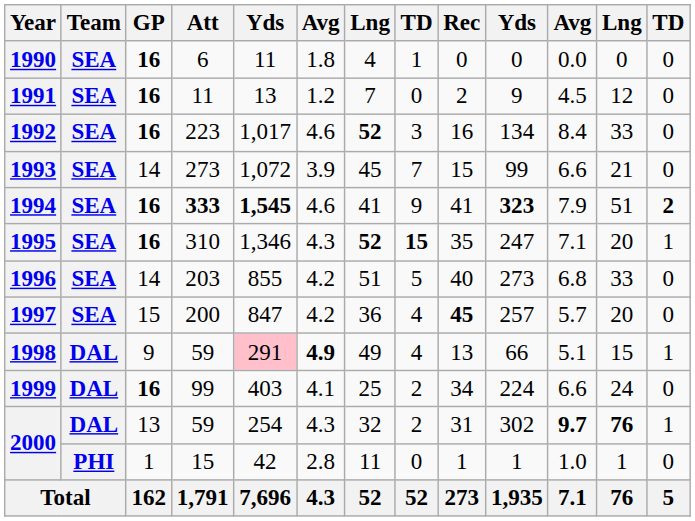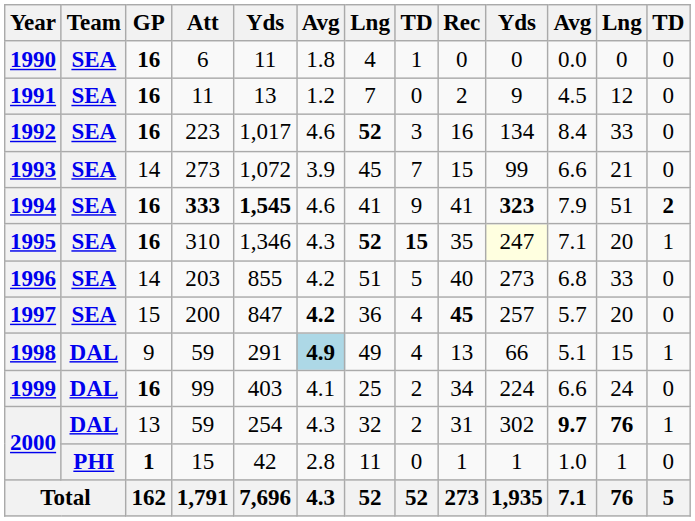(517, 242) no background -> (517, 242) lightyellow background
(321, 315) normal -> (321, 315) bold
(265, 351) pink background -> (265, 351) no background
(321, 351) no background -> (321, 351) lightblue background
(149, 461) normal -> (149, 461) bold
